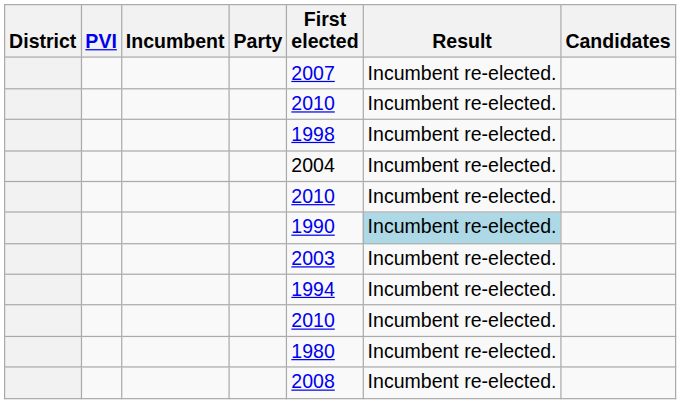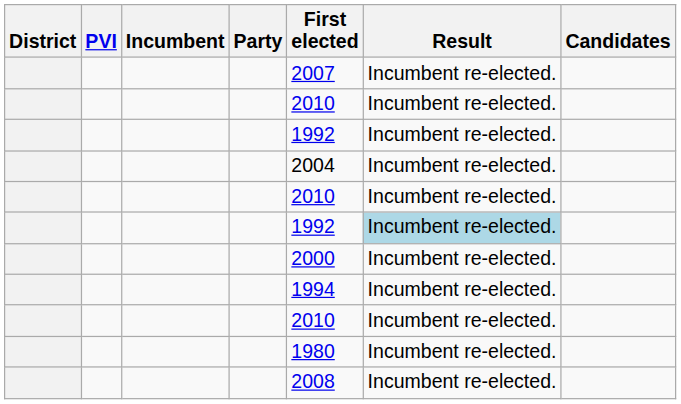(313, 134) 1998 -> (313, 134) 1992
(313, 227) 1990 -> (313, 227) 1992
(313, 258) 2003 -> (313, 258) 2000
